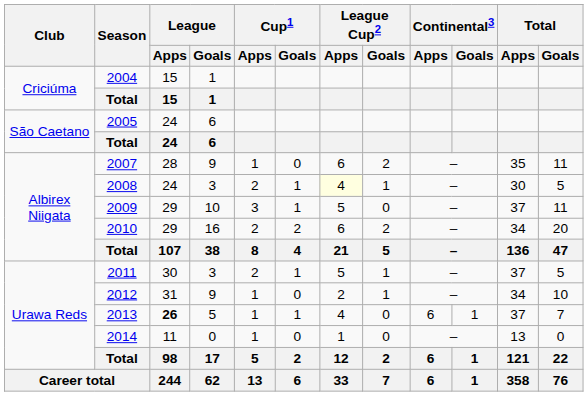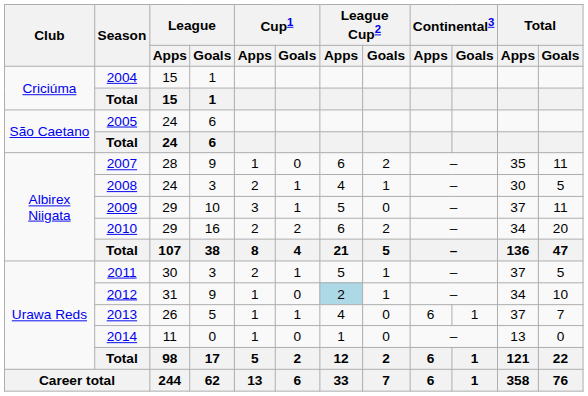(341, 186) lightyellow background -> (341, 186) no background
(341, 294) no background -> (341, 294) lightblue background
(170, 315) bold -> (170, 315) normal
